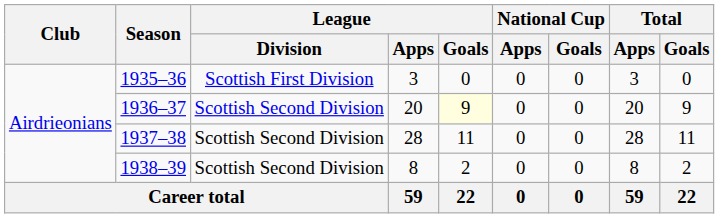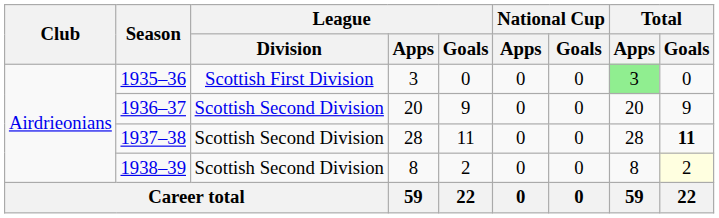(634, 78) no background -> (634, 78) lightgreen background
(466, 108) lightyellow background -> (466, 108) no background
(687, 138) normal -> (687, 138) bold
(687, 167) no background -> (687, 167) lightyellow background
